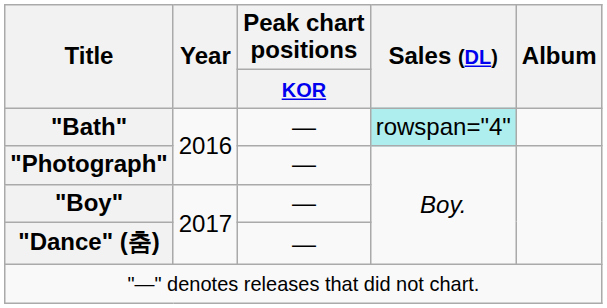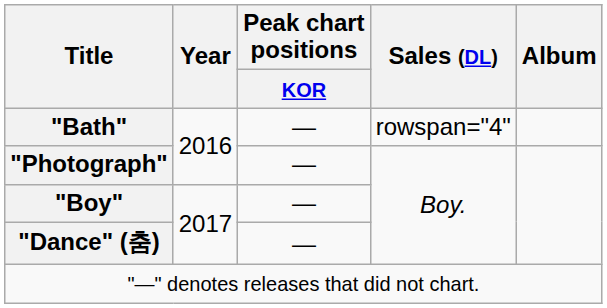(443, 126) paleturquoise background -> (443, 126) no background
